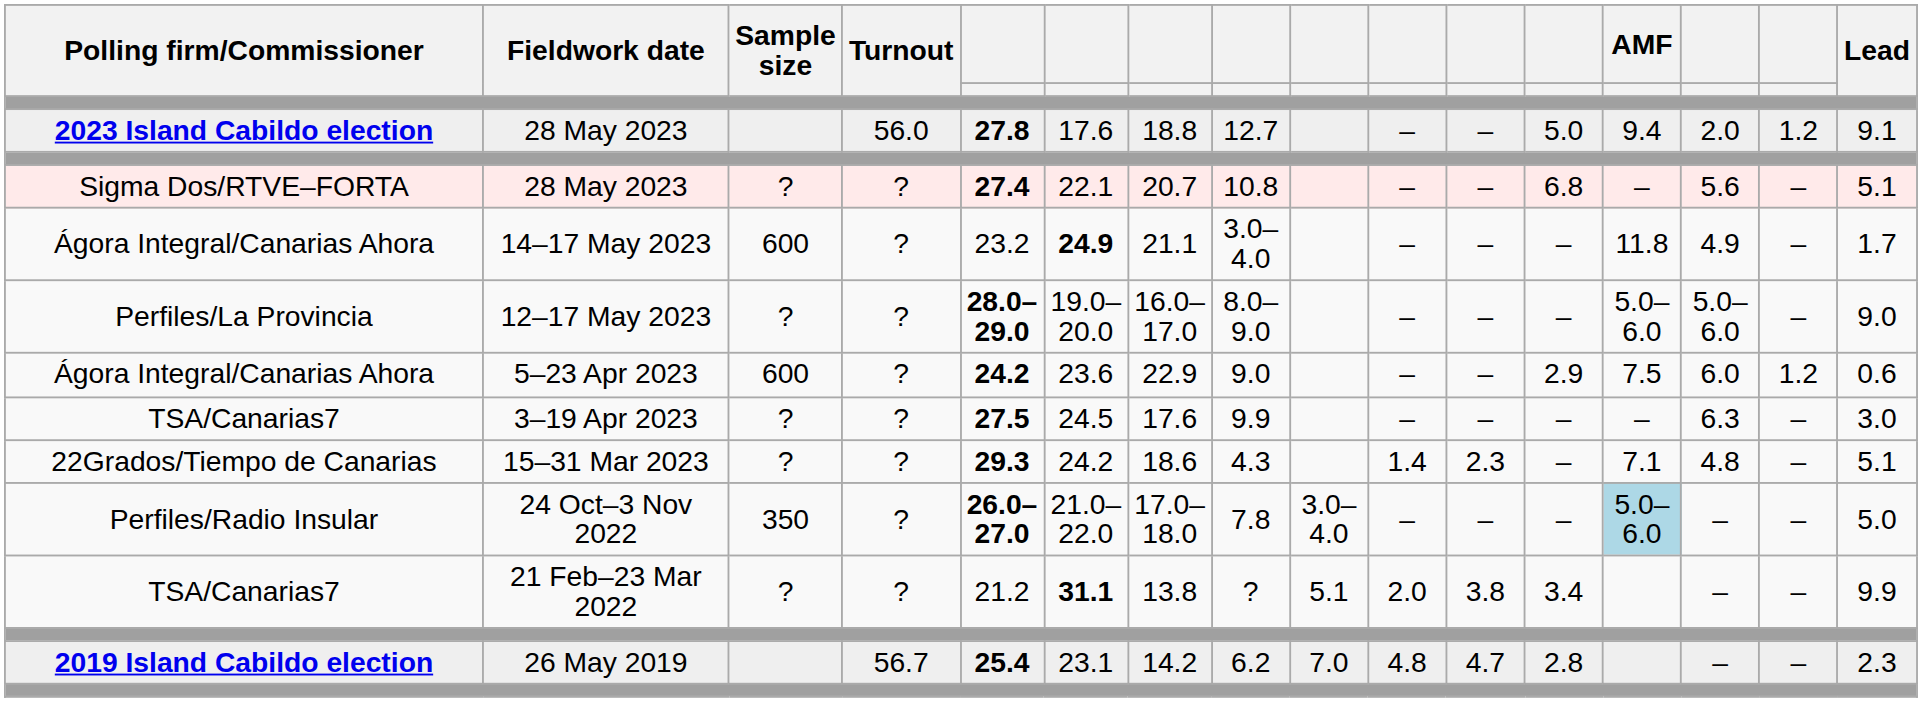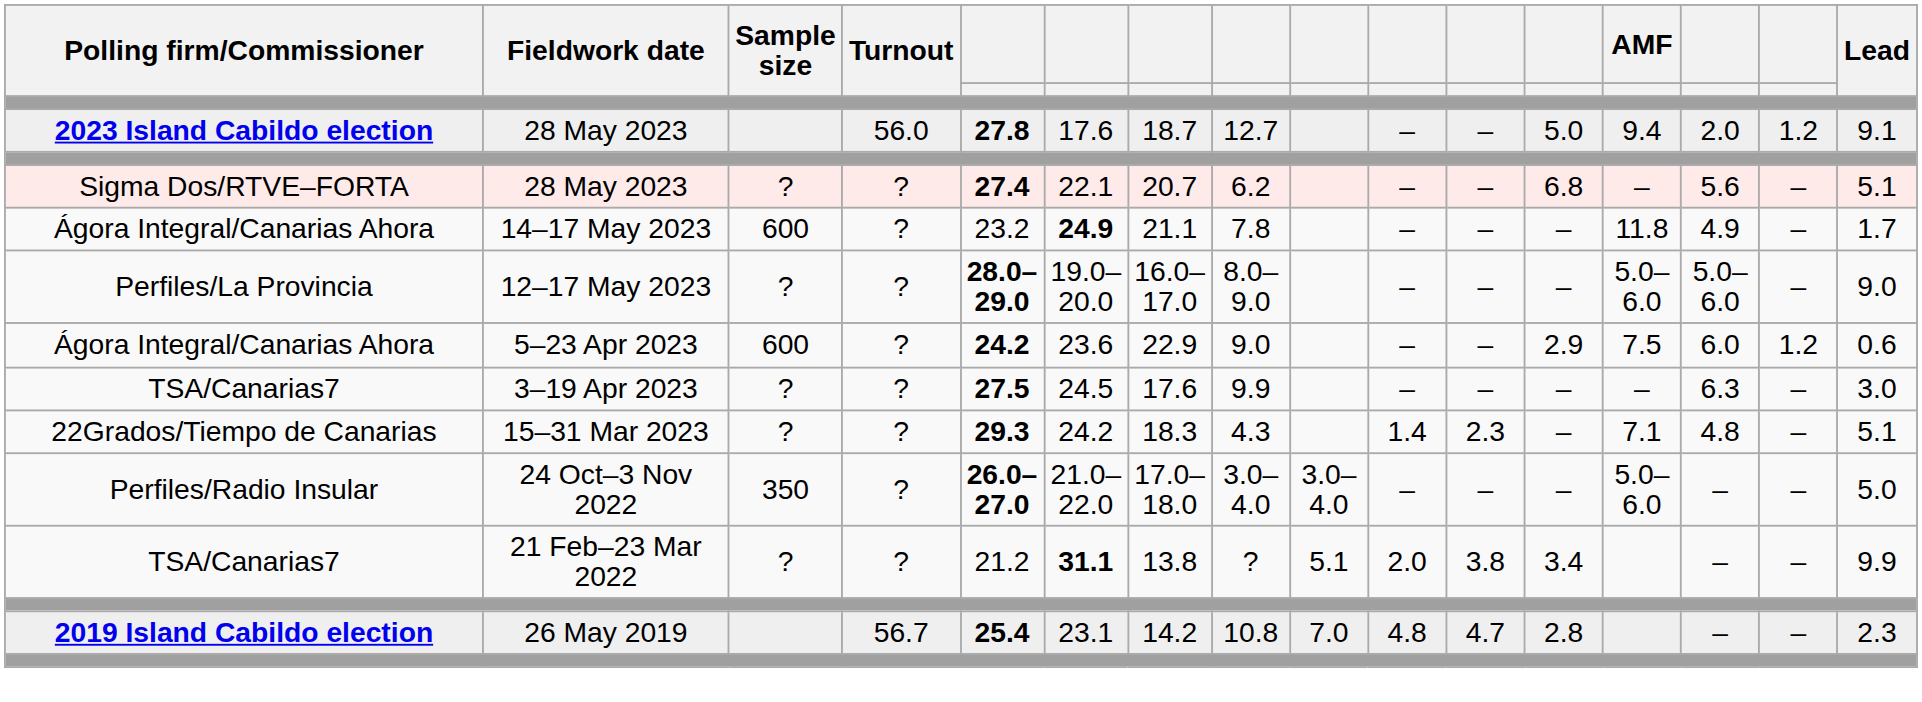(1170, 130) 18.8 -> (1170, 130) 18.7
(1251, 186) 10.8 -> (1251, 186) 6.2
(1251, 244) 3.0– 4.0 -> (1251, 229) 7.8
(1170, 460) 18.6 -> (1170, 430) 18.3
(1251, 518) 7.8 -> (1251, 488) 3.0– 4.0
(1642, 518) lightblue background -> (1642, 488) no background
(1251, 661) 6.2 -> (1251, 632) 10.8
